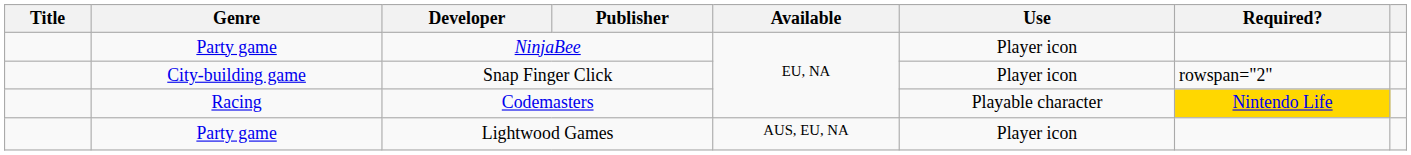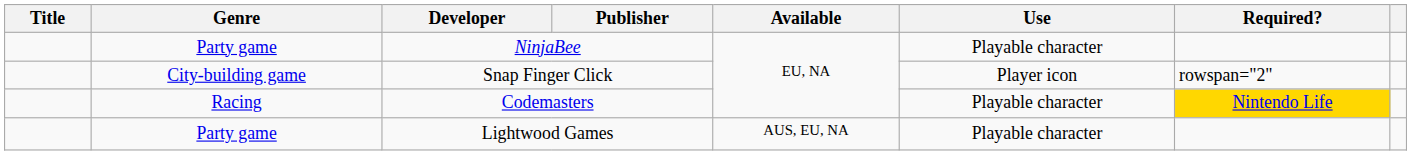(1037, 46) Player icon -> (1037, 46) Playable character
(1037, 133) Player icon -> (1037, 133) Playable character
